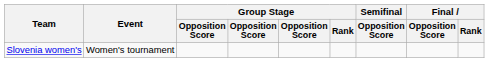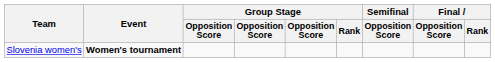(130, 51) normal -> (134, 51) bold
